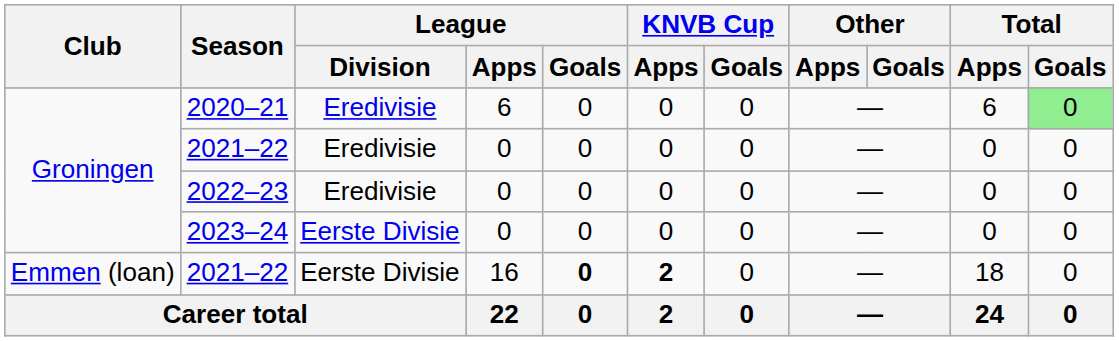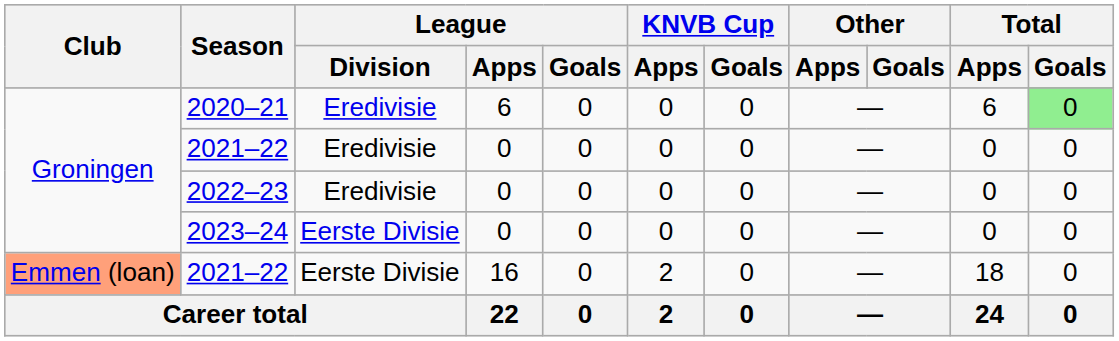(93, 273) no background -> (93, 273) lightsalmon background
(585, 273) bold -> (585, 273) normal
(666, 273) bold -> (666, 273) normal
